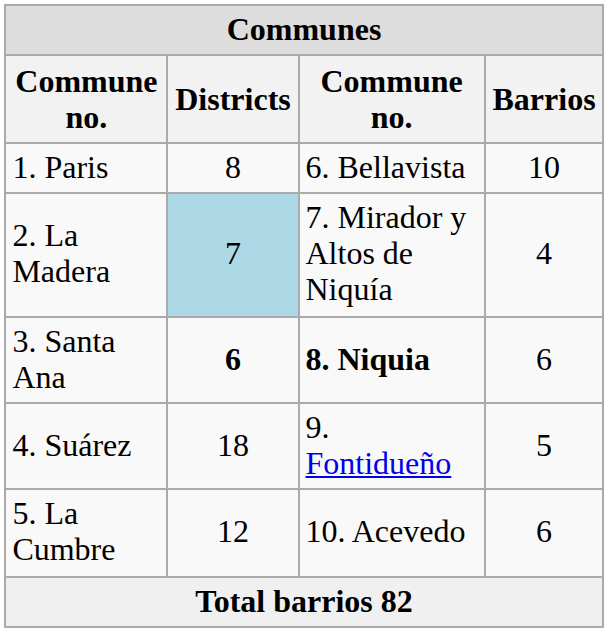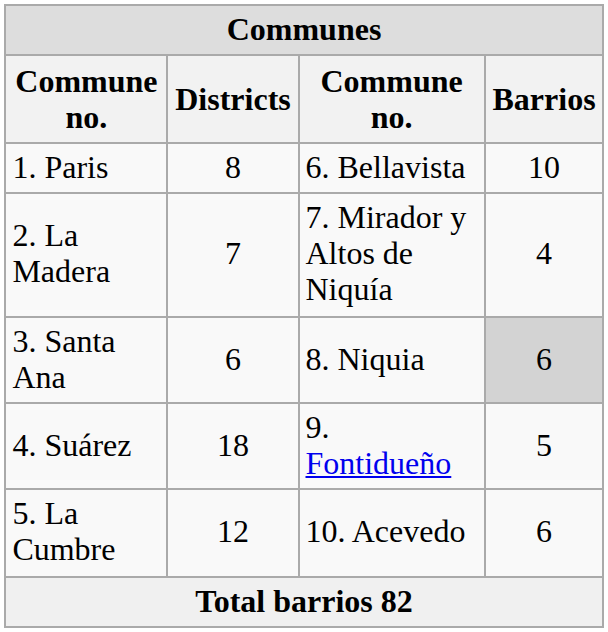(233, 254) lightblue background -> (233, 254) no background
(233, 358) bold -> (233, 358) normal
(368, 358) bold -> (365, 358) normal
(544, 358) no background -> (544, 358) lightgrey background
